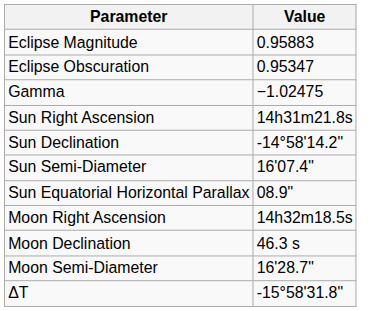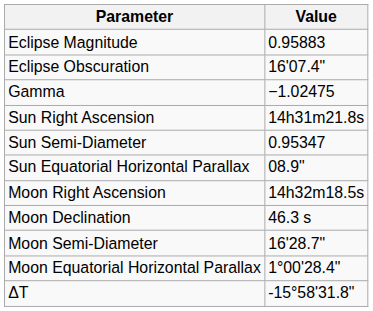(285, 67) 0.95347 -> (297, 67) 16'07.4"
- row: (64, 142)
(285, 167) 16'07.4" -> (297, 142) 0.95347
+ row: (134, 268)
